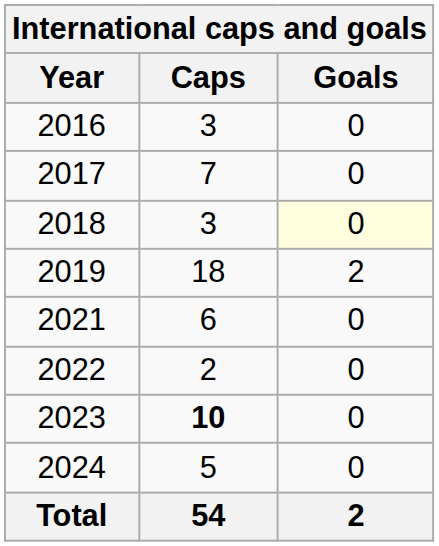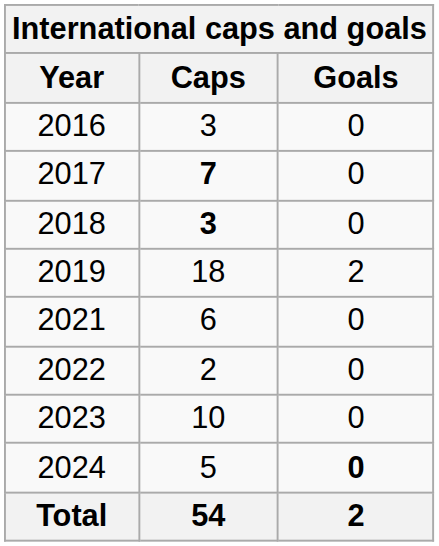(208, 175) normal -> (208, 175) bold
(208, 223) normal -> (208, 223) bold
(356, 223) lightyellow background -> (356, 223) no background
(208, 418) bold -> (208, 418) normal
(356, 467) normal -> (356, 467) bold
